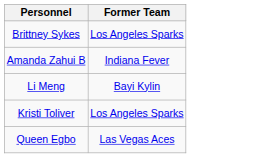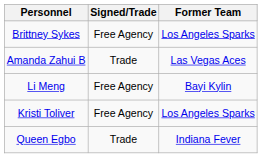+ column: (123, 12)
(137, 60) Indiana Fever -> (208, 60) Las Vegas Aces
(137, 140) Las Vegas Aces -> (208, 140) Indiana Fever
